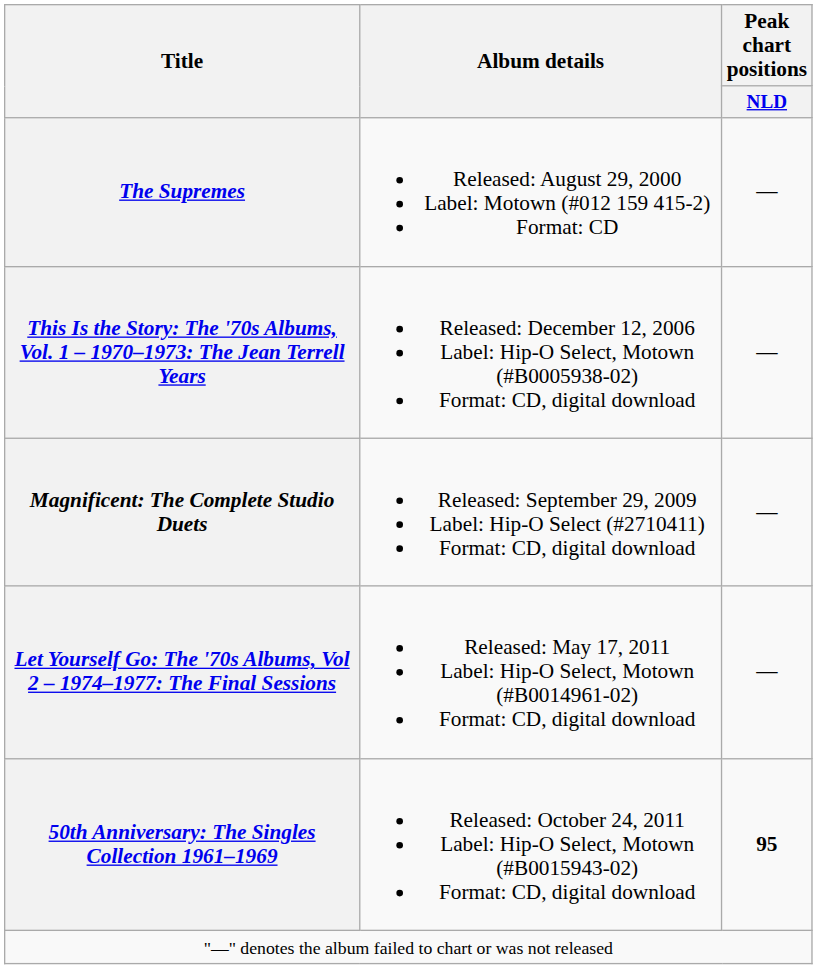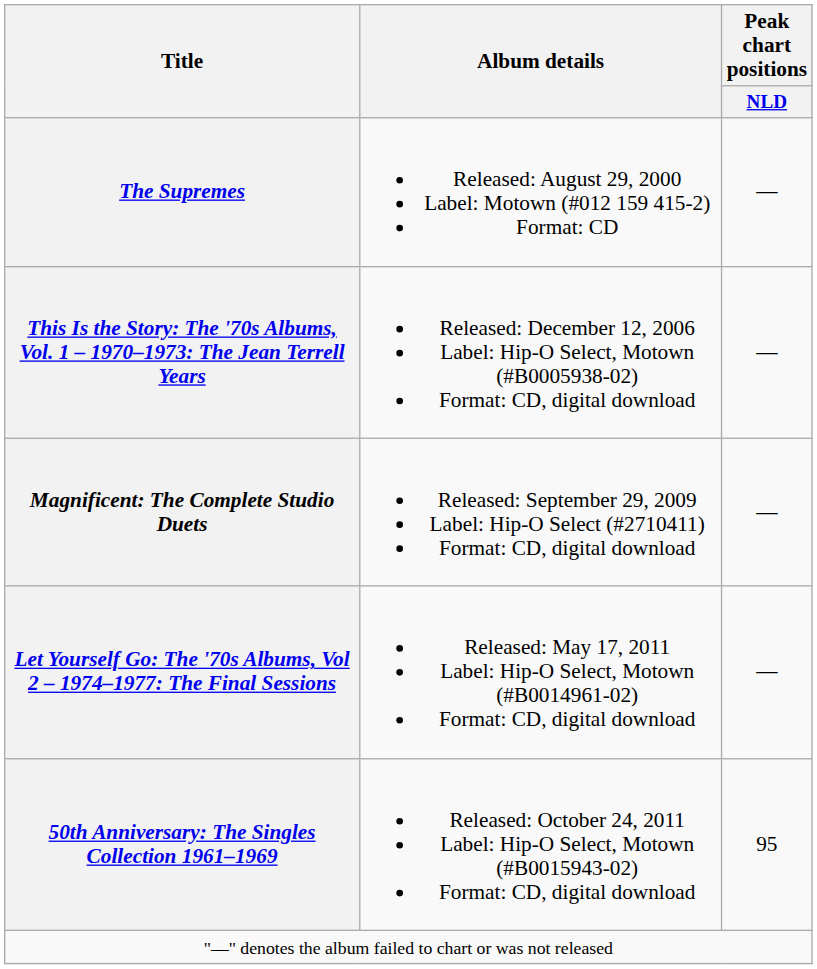(767, 844) bold -> (767, 844) normal
